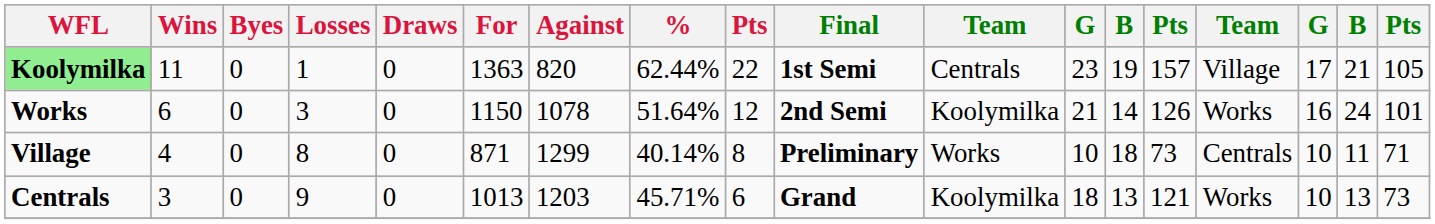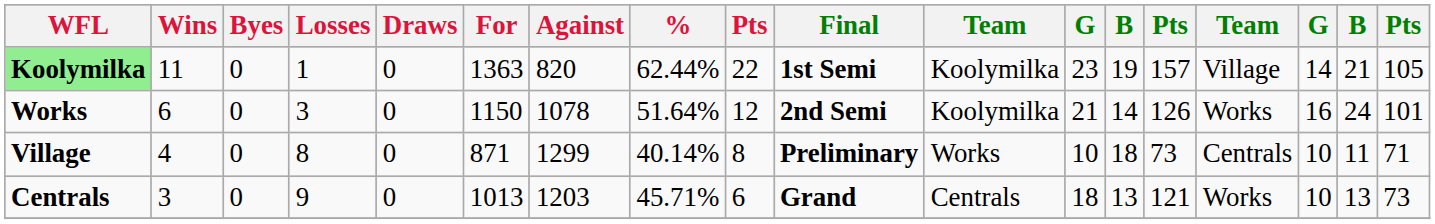(975, 68) Centrals -> (995, 68) Koolymilka
(1318, 68) 17 -> (1318, 68) 14
(995, 196) Koolymilka -> (975, 196) Centrals
